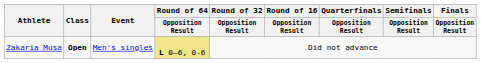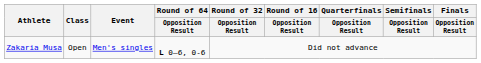(77, 47) bold -> (77, 47) normal
(182, 52) khaki background -> (182, 52) no background
